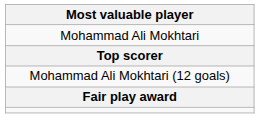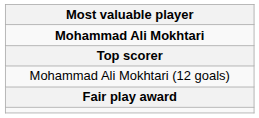(130, 35) normal -> (130, 35) bold
